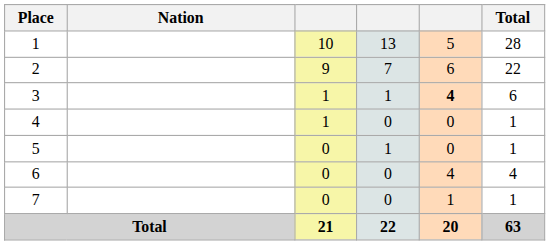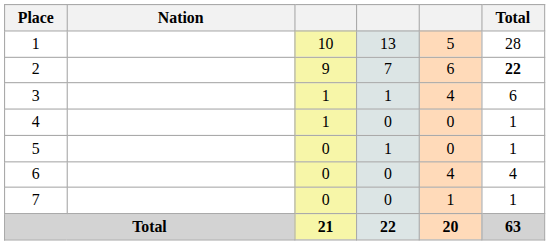(513, 70) normal -> (513, 70) bold
(450, 96) bold -> (450, 96) normal
